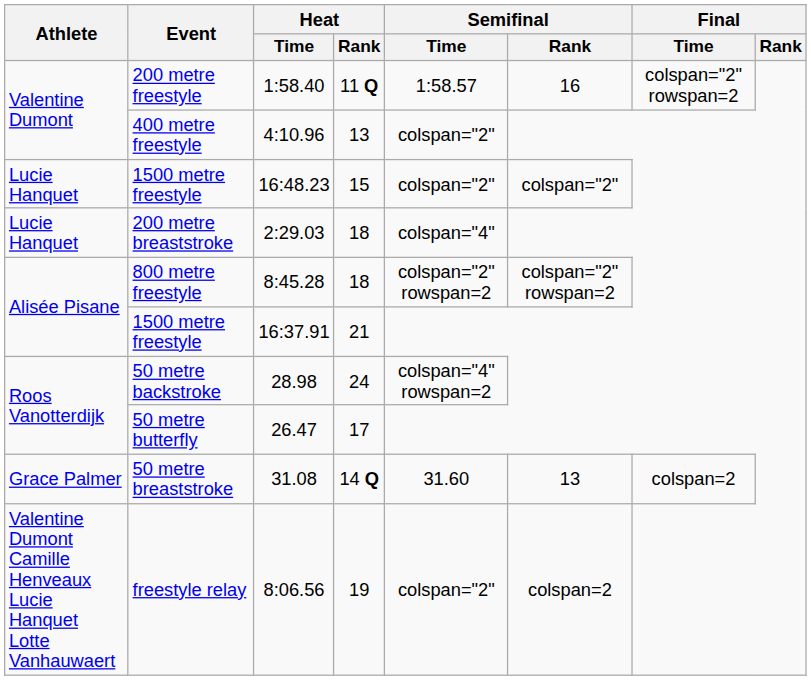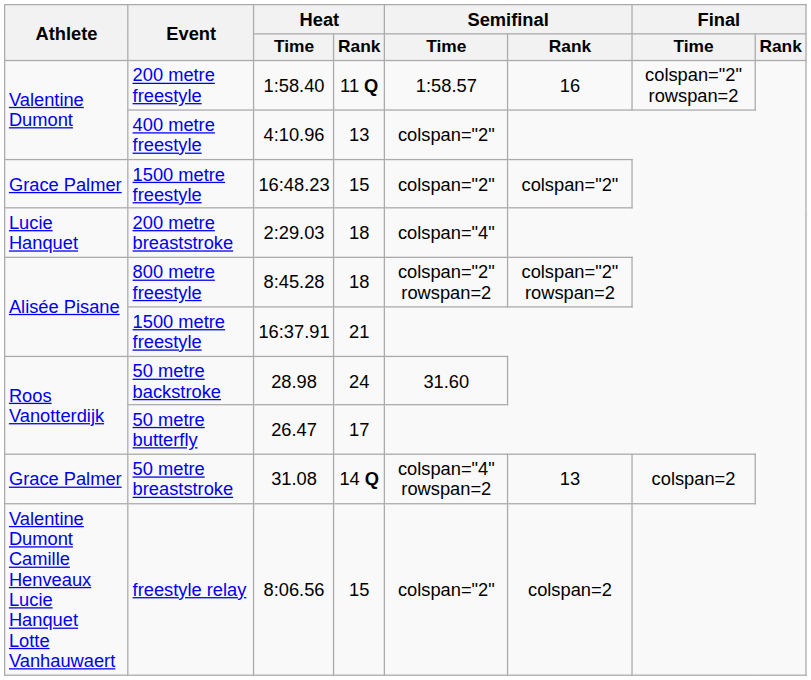(43, 184) Lucie Hanquet -> (65, 184) Grace Palmer
(446, 381) colspan="4" rowspan=2 -> (446, 381) 31.60
(446, 479) 31.60 -> (446, 479) colspan="4" rowspan=2
(359, 590) 19 -> (359, 590) 15
